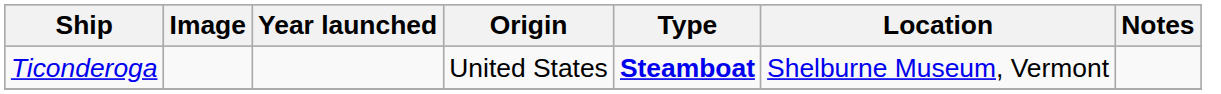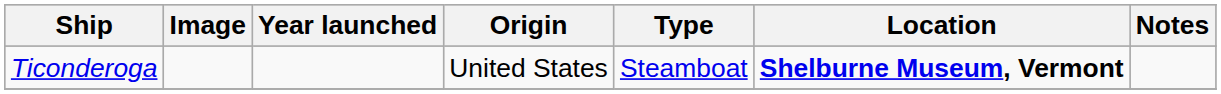(687, 67) bold -> (684, 67) normal
(938, 67) normal -> (942, 67) bold
